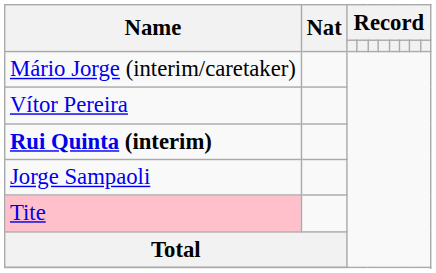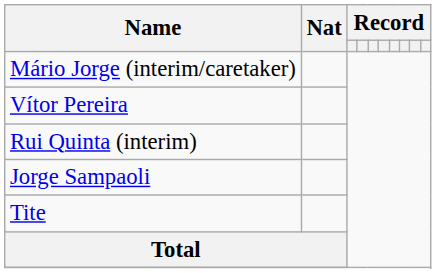(111, 141) bold -> (103, 141) normal
(28, 213) pink background -> (28, 213) no background
